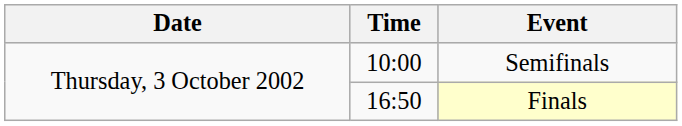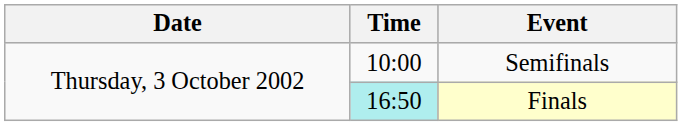(394, 100) no background -> (394, 100) paleturquoise background
